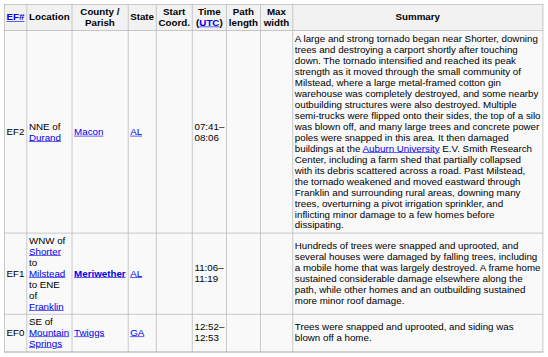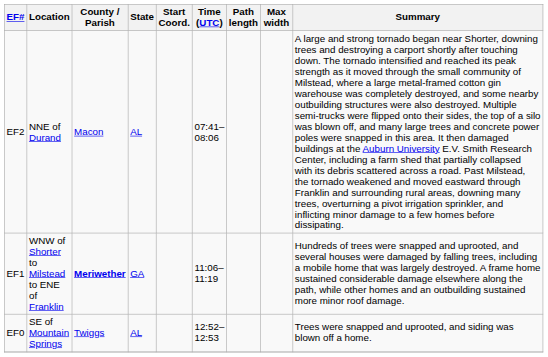(136, 273) AL -> (137, 273) GA
(137, 333) GA -> (136, 333) AL
